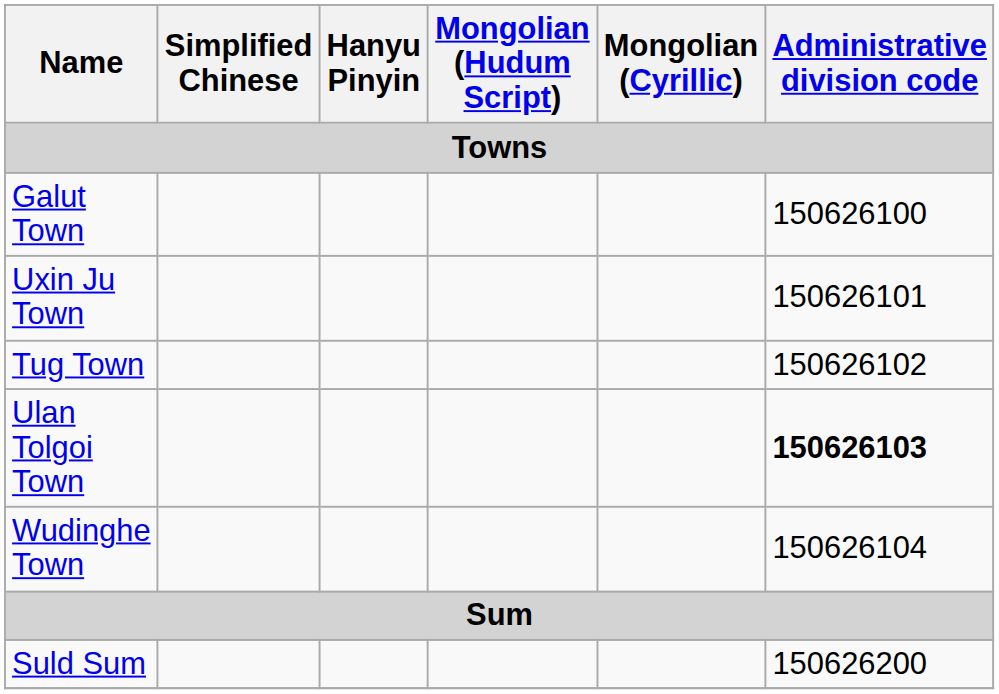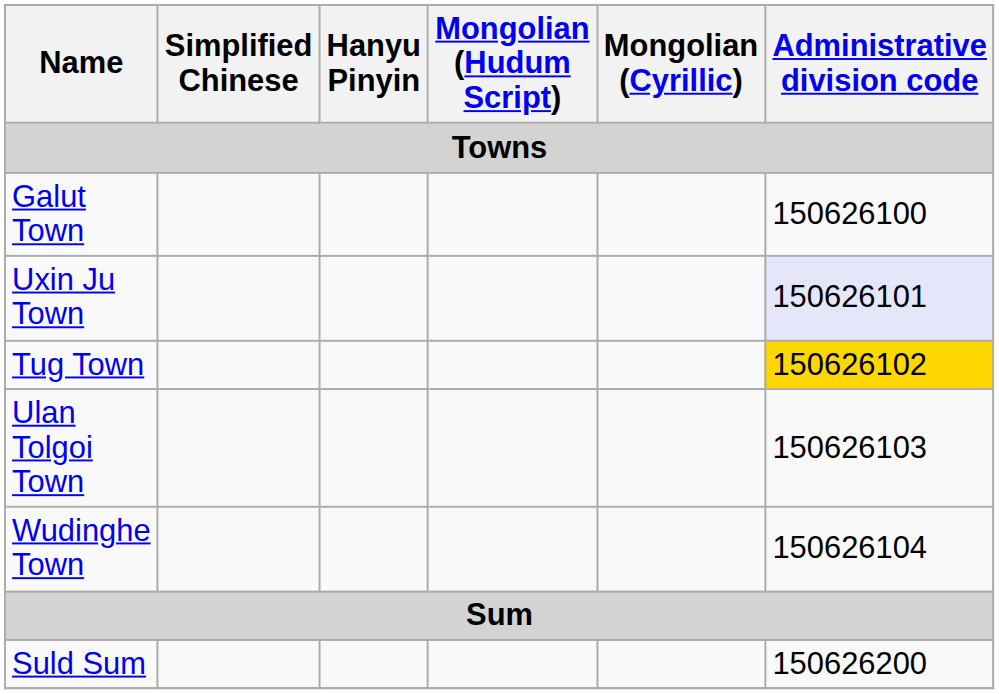(850, 297) no background -> (850, 297) lavender background
(850, 363) no background -> (850, 363) gold background
(850, 447) bold -> (850, 447) normal
